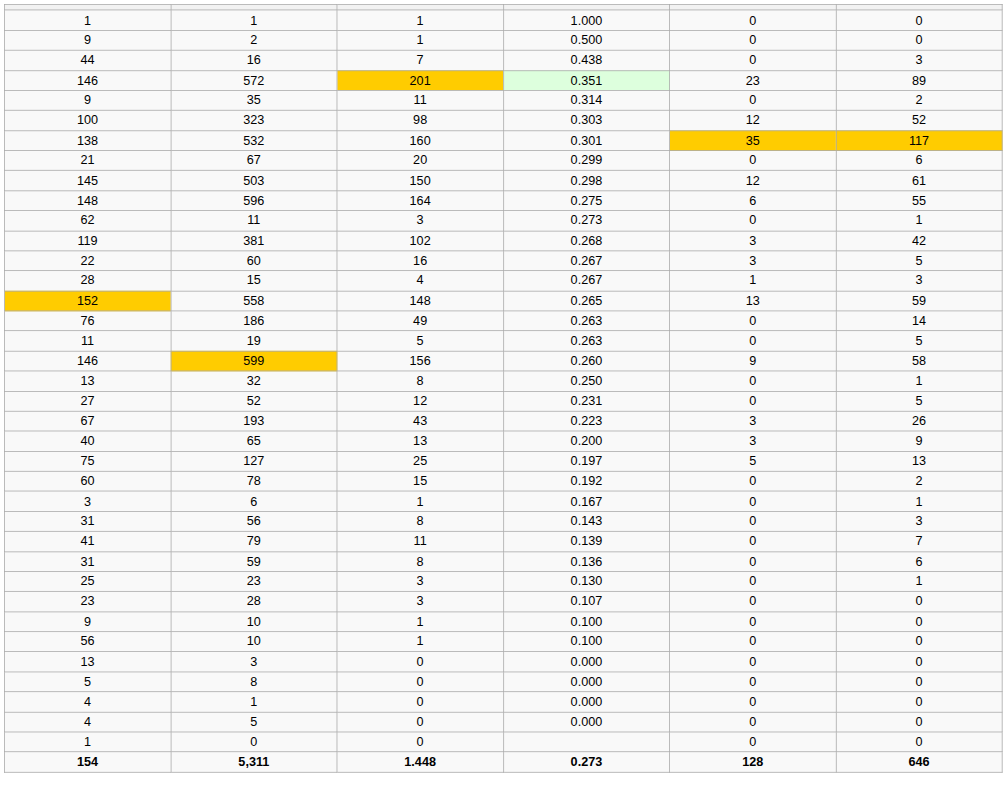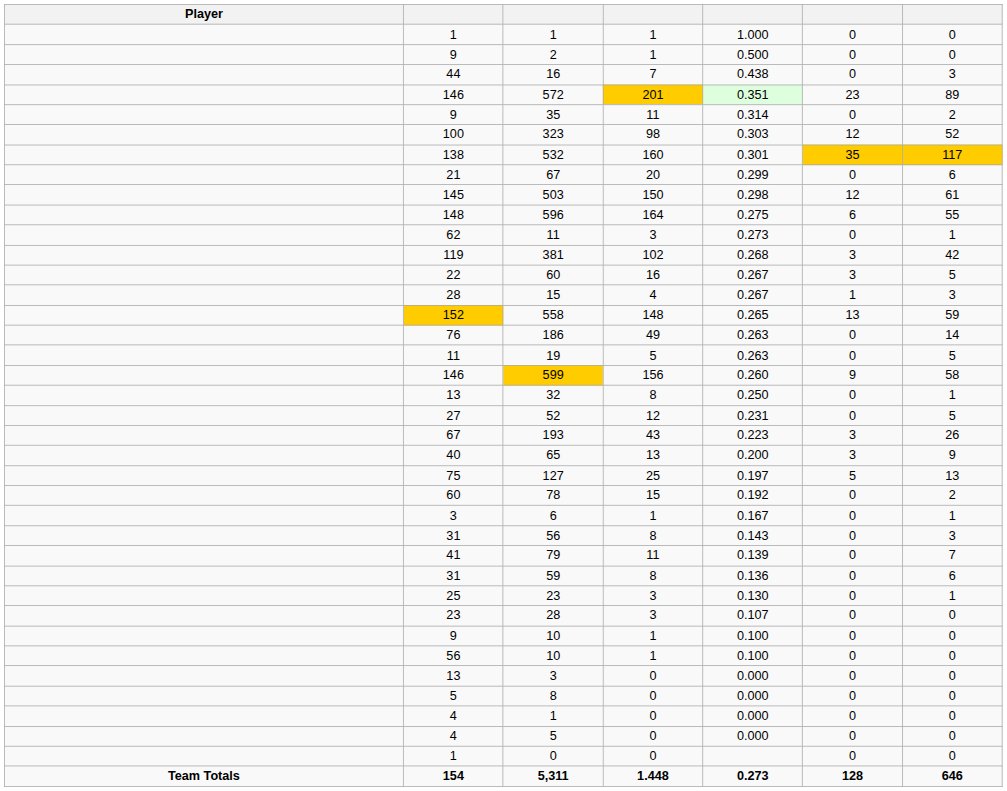+ column: (204, 14)
